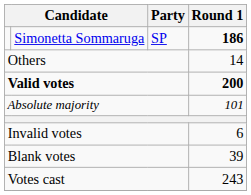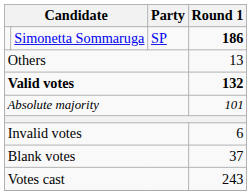(236, 60) 14 -> (236, 60) 13
(233, 83) 200 -> (233, 83) 132
(236, 156) 39 -> (236, 156) 37
